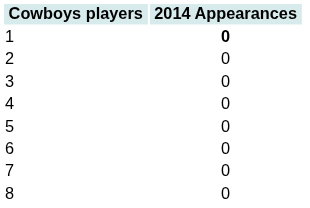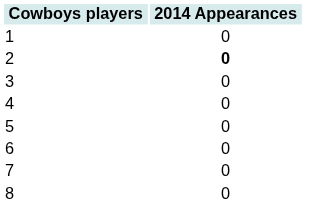(226, 36) bold -> (226, 36) normal
(226, 59) normal -> (226, 59) bold
